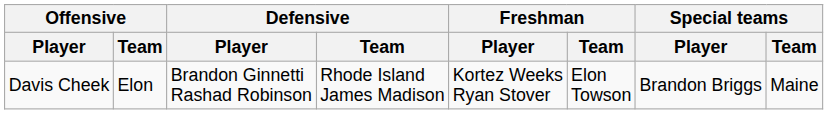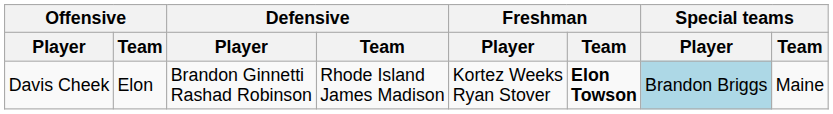(601, 84) normal -> (604, 84) bold
(701, 84) no background -> (706, 84) lightblue background
